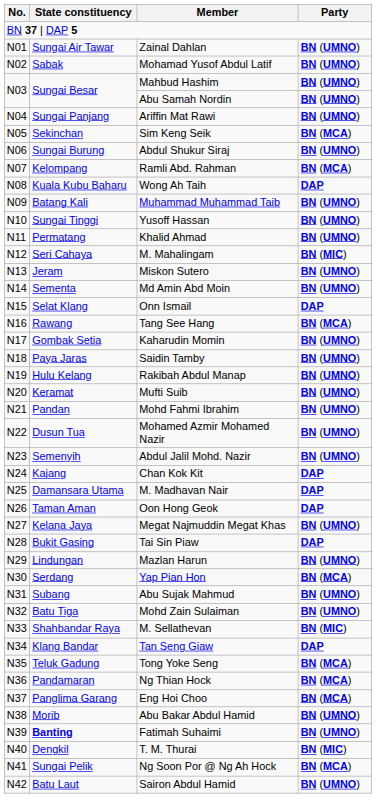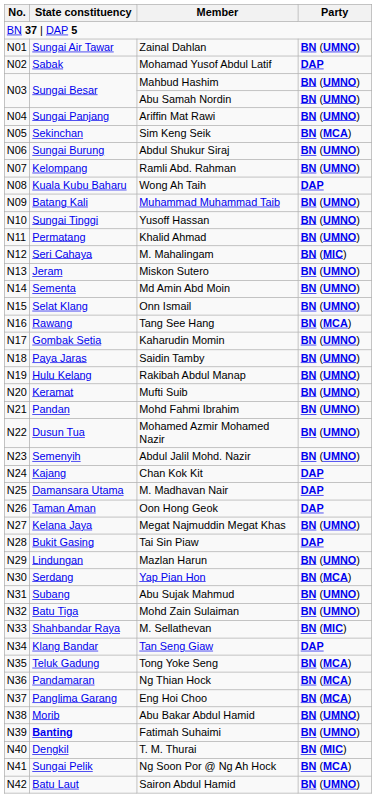(330, 64) BN (UMNO) -> (312, 64) DAP
(326, 168) BN (MCA) -> (330, 168) BN (UMNO)
(312, 306) DAP -> (330, 306) BN (UMNO)
